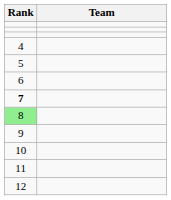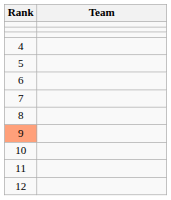(21, 98) bold -> (21, 98) normal
(21, 116) lightgreen background -> (21, 116) no background
(21, 133) no background -> (21, 133) lightsalmon background
